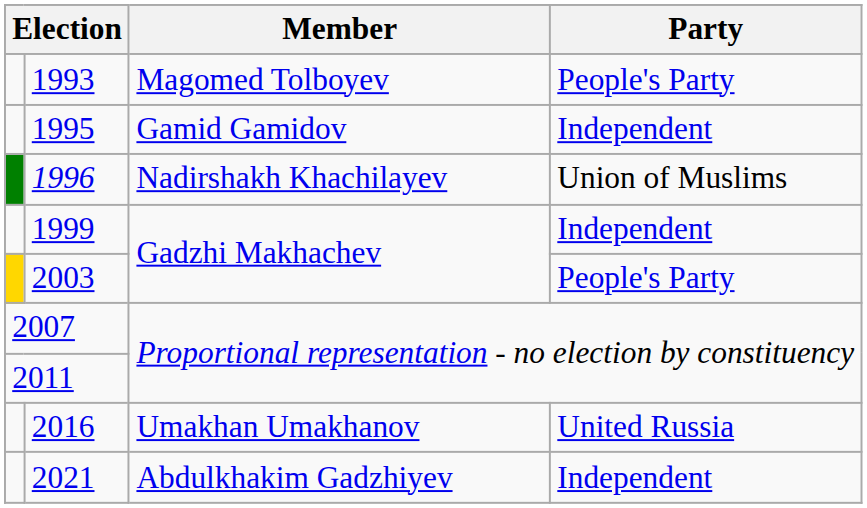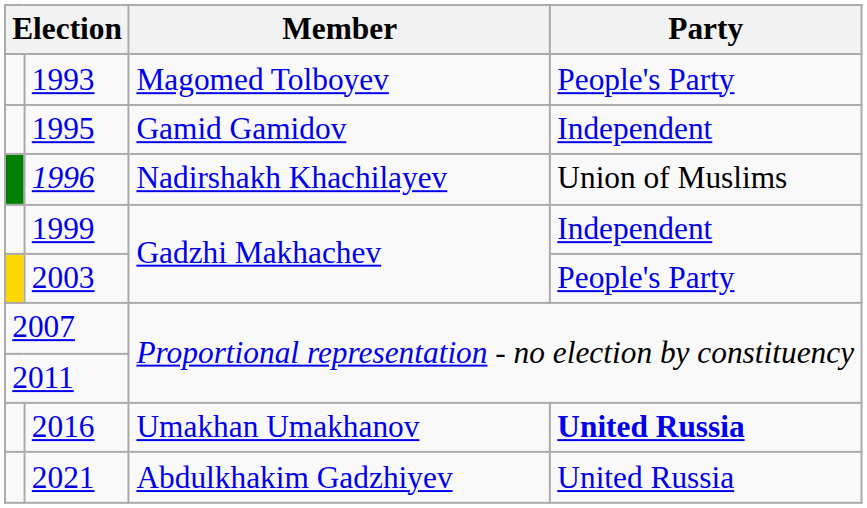(646, 427) normal -> (651, 427) bold
(635, 476) Independent -> (646, 476) United Russia
